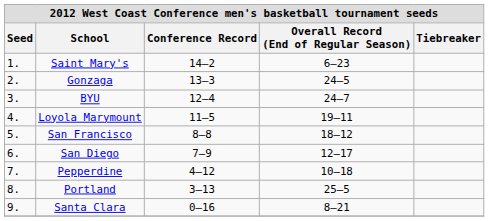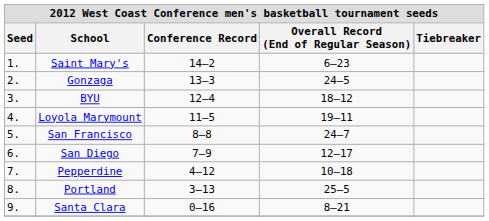(337, 98) 24–7 -> (337, 98) 18–12
(337, 135) 18–12 -> (337, 135) 24–7
